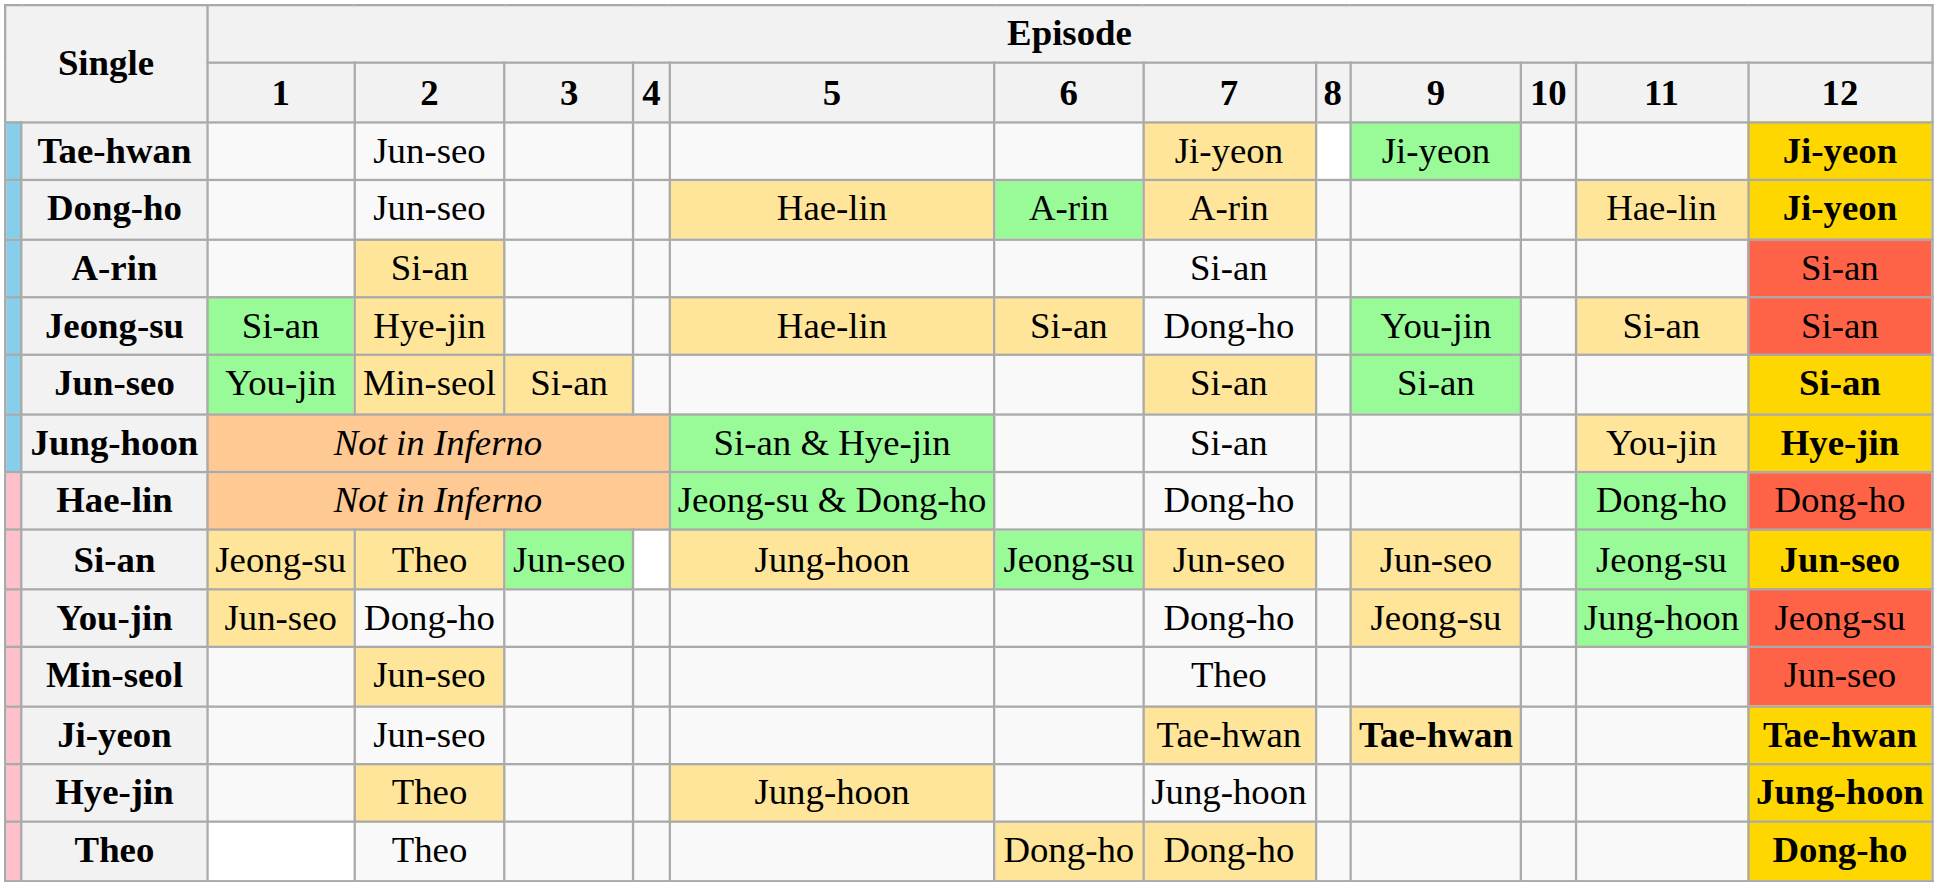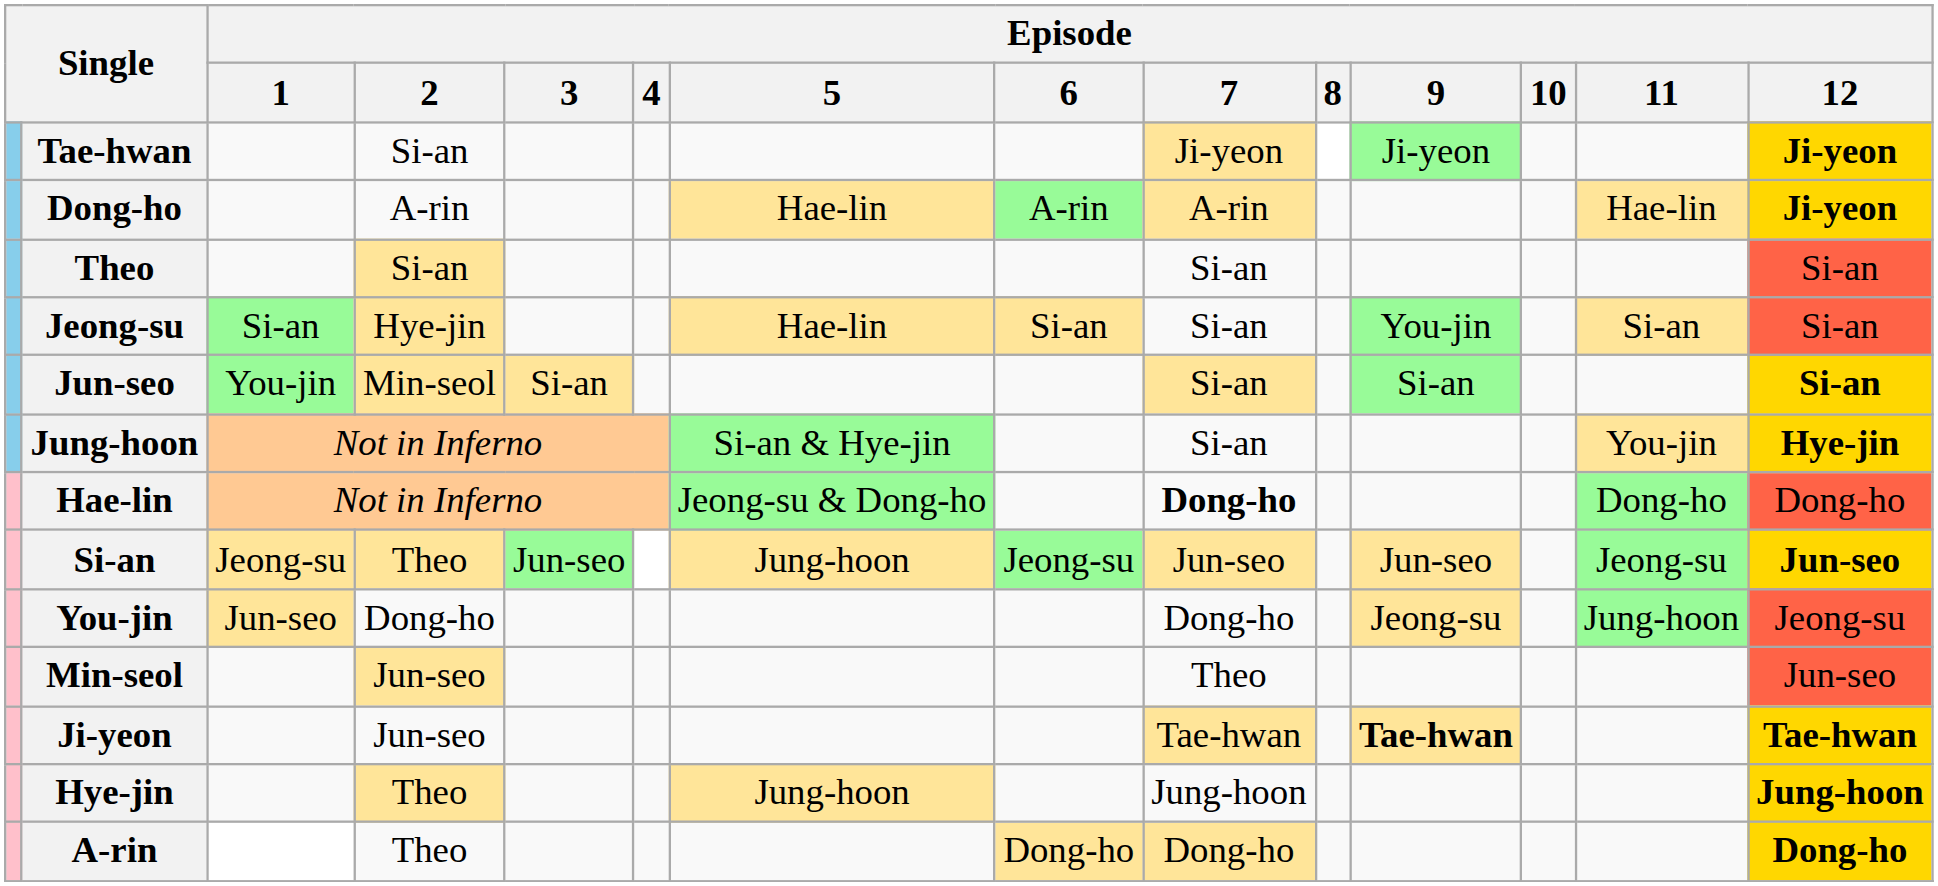(430, 150) Jun-seo -> (430, 150) Si-an
(430, 208) Jun-seo -> (430, 208) A-rin
(114, 267) A-rin -> (114, 267) Theo
(1229, 325) Dong-ho -> (1229, 325) Si-an
(1229, 500) normal -> (1229, 500) bold
(114, 850) Theo -> (114, 850) A-rin
